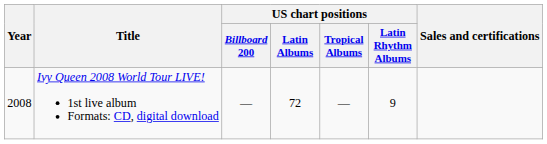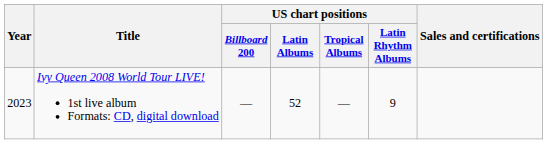(19, 103) 2008 -> (19, 103) 2023
(295, 103) 72 -> (295, 103) 52
